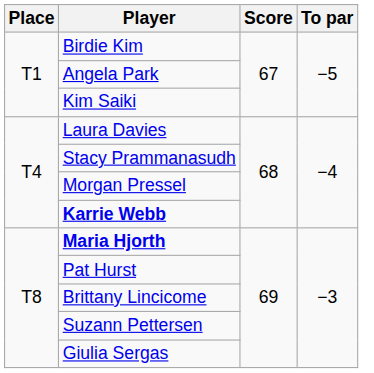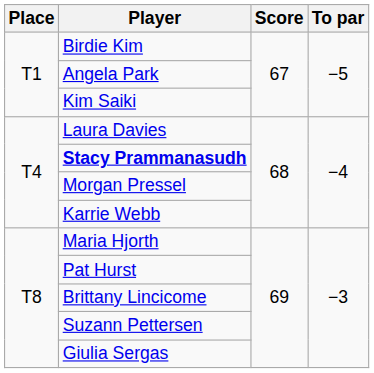(149, 158) normal -> (155, 158) bold
(114, 213) bold -> (111, 213) normal
(114, 241) bold -> (111, 241) normal
